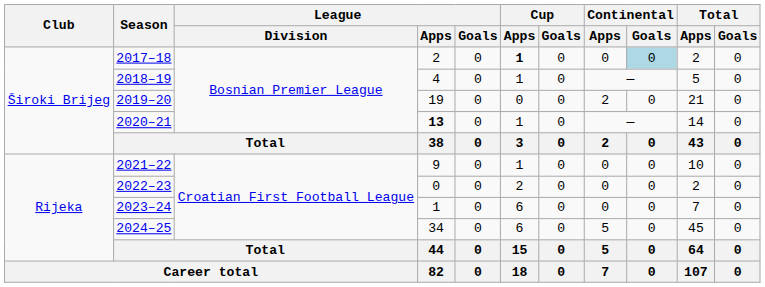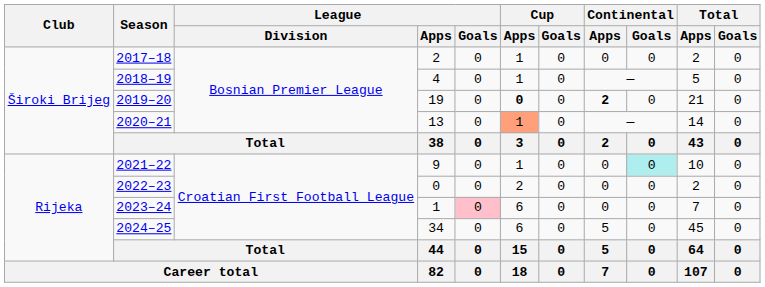(520, 58) bold -> (520, 58) normal
(652, 58) lightblue background -> (652, 58) no background
(520, 101) normal -> (520, 101) bold
(605, 101) normal -> (605, 101) bold
(436, 122) bold -> (436, 122) normal
(520, 122) no background -> (520, 122) lightsalmon background
(652, 165) no background -> (652, 165) paleturquoise background
(478, 208) no background -> (478, 208) pink background
